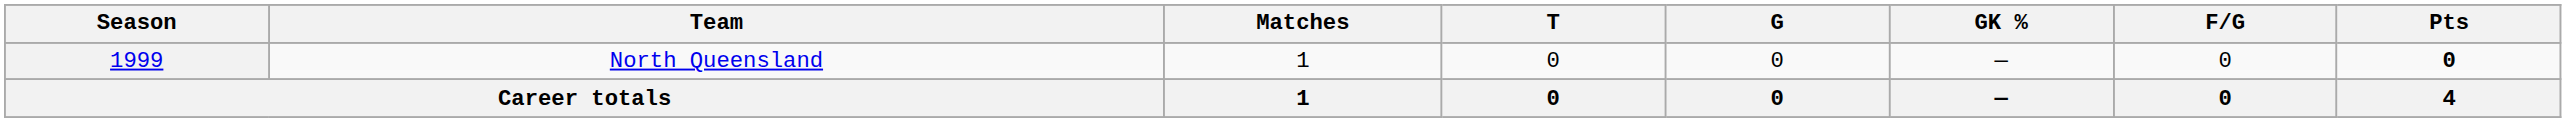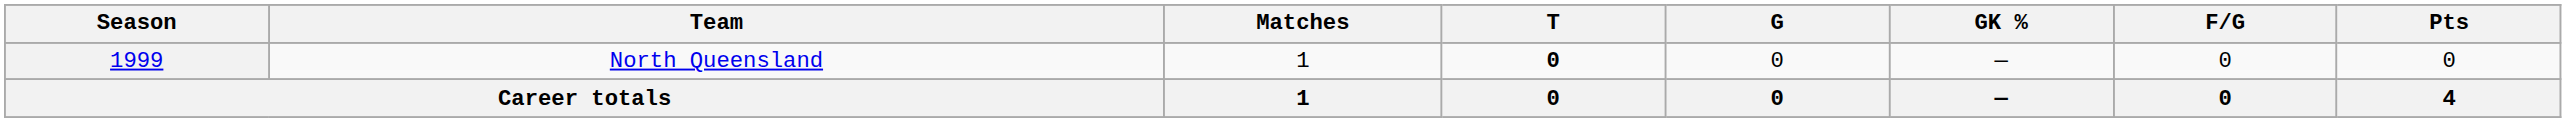(1553, 61) normal -> (1553, 61) bold
(2449, 61) bold -> (2449, 61) normal
